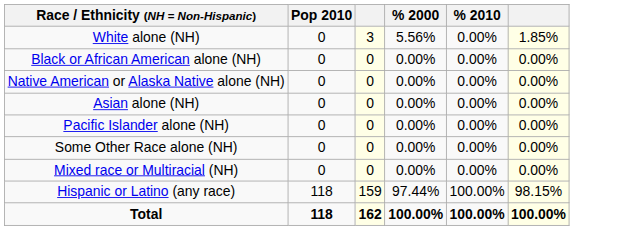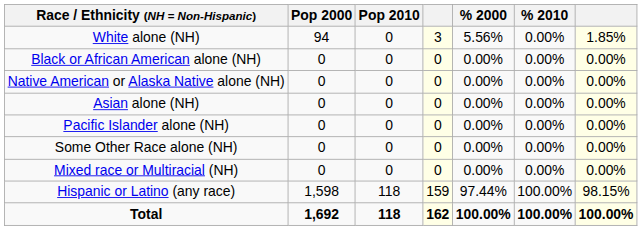+ column: (322, 15)
